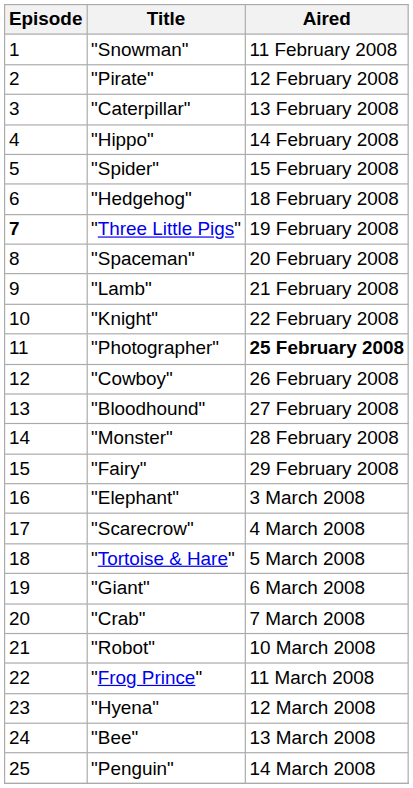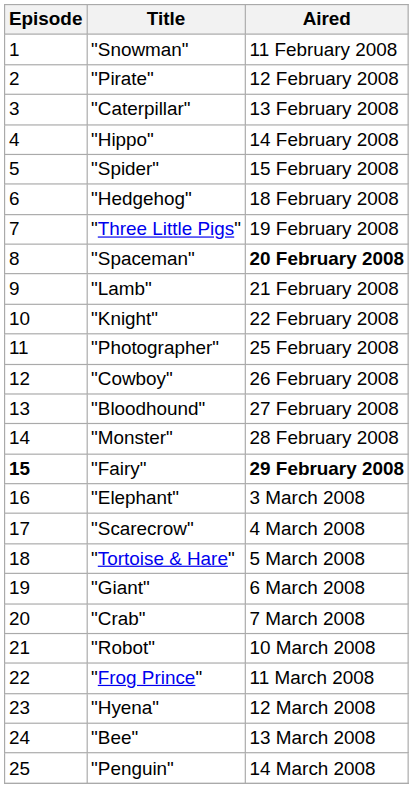(14, 229) bold -> (14, 229) normal
(324, 259) normal -> (327, 259) bold
(327, 348) bold -> (324, 348) normal
(19, 468) normal -> (19, 468) bold
(324, 468) normal -> (327, 468) bold
